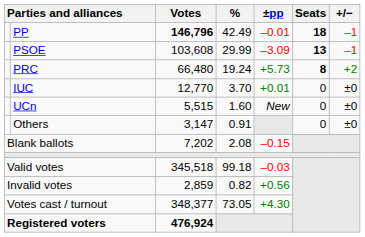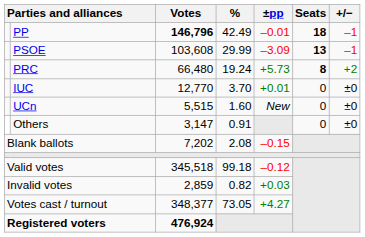(275, 167) –0.03 -> (275, 167) –0.12
(275, 185) +0.56 -> (275, 185) +0.03
(275, 204) +4.30 -> (275, 204) +4.27
